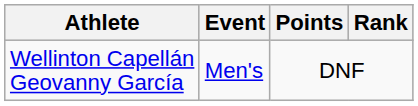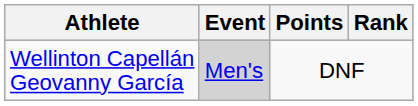(234, 70) no background -> (234, 70) lightgrey background
